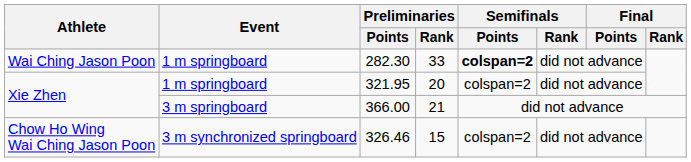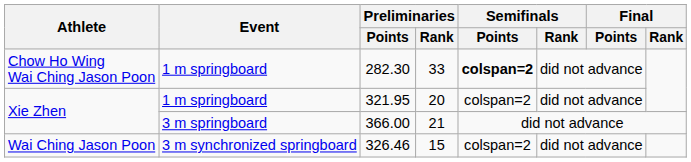(82, 61) Wai Ching Jason Poon -> (82, 69) Chow Ho Wing Wai Ching Jason Poon
(82, 138) Chow Ho Wing Wai Ching Jason Poon -> (82, 146) Wai Ching Jason Poon
